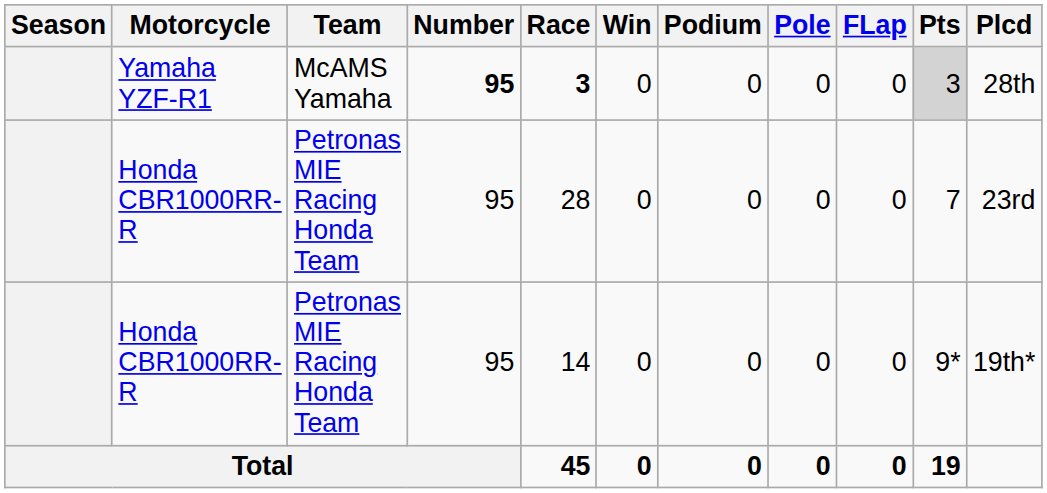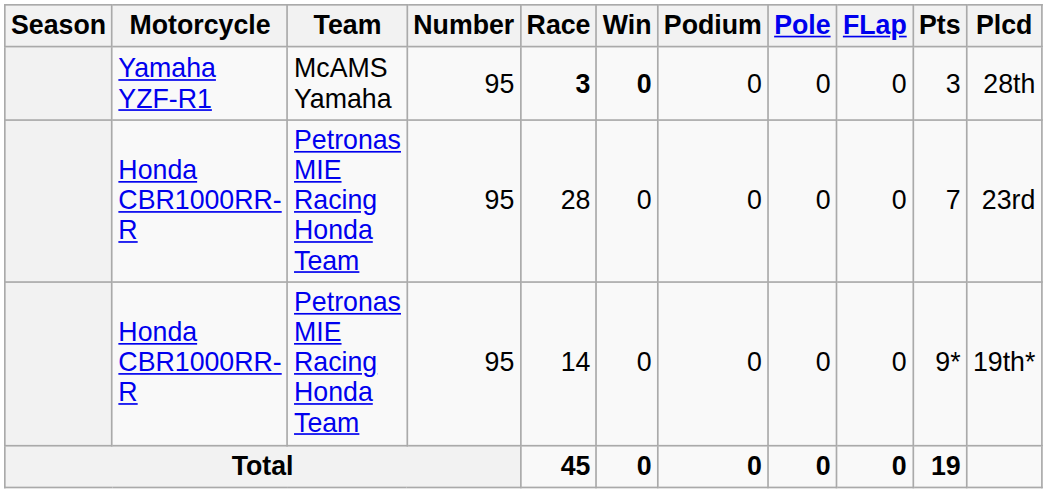(499, 83) bold -> (499, 83) normal
(644, 83) normal -> (644, 83) bold
(953, 83) lightgrey background -> (953, 83) no background
